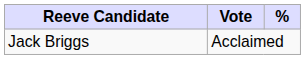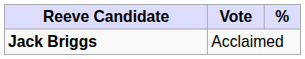(49, 41) normal -> (53, 41) bold
